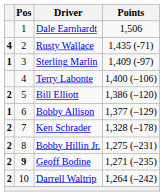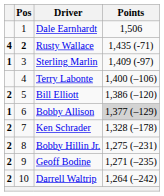(24, 46) normal -> (24, 46) bold
(131, 112) no background -> (131, 112) lightgrey background
(24, 161) bold -> (24, 161) normal
